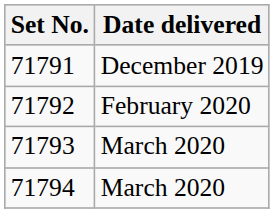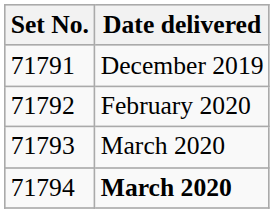(163, 187) normal -> (166, 187) bold
